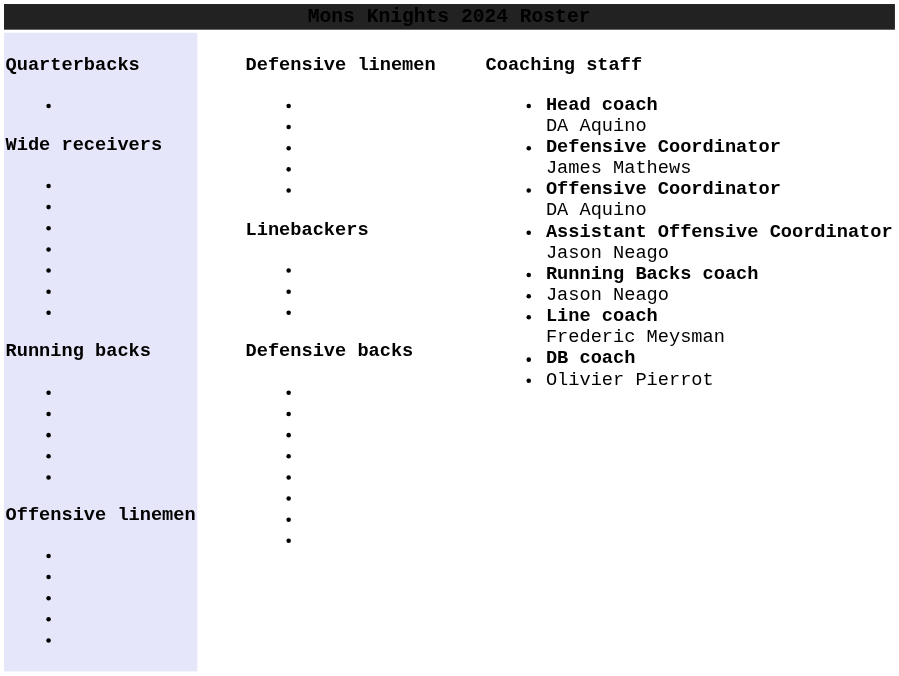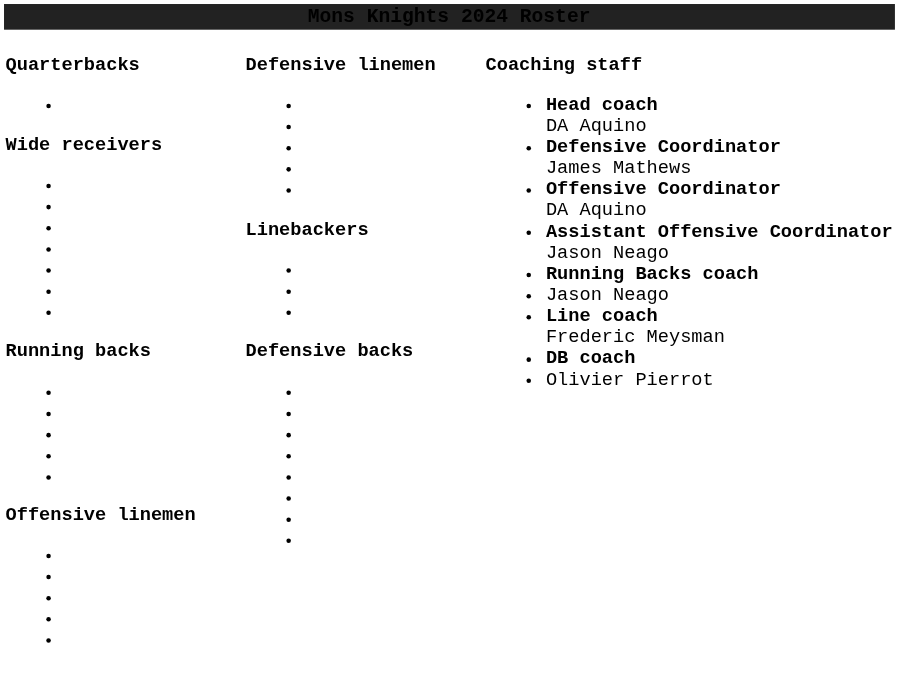(101, 353) lavender background -> (101, 353) no background
